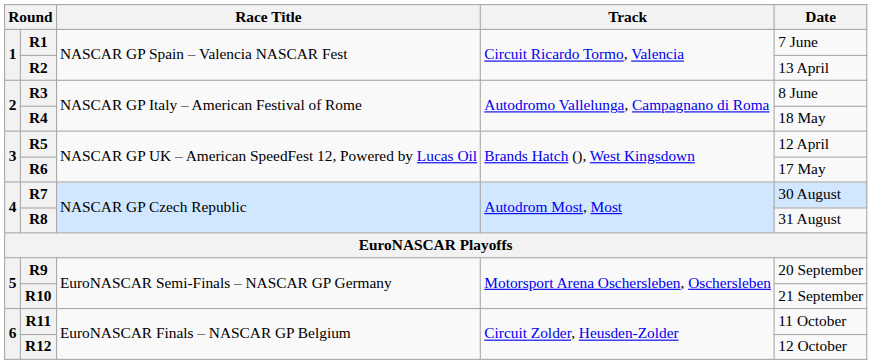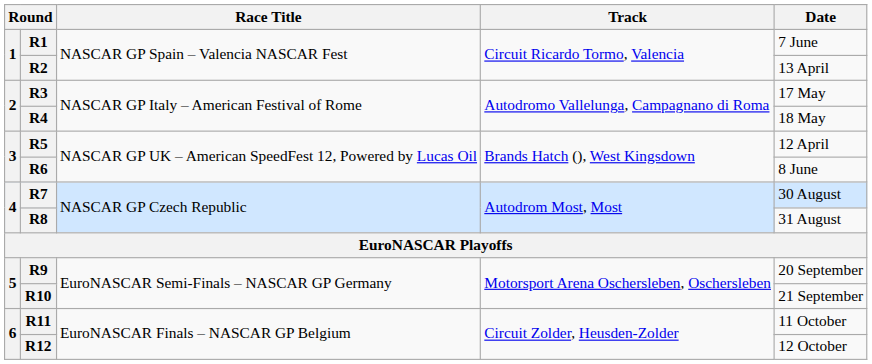(798, 92) 8 June -> (802, 92) 17 May
(802, 168) 17 May -> (798, 168) 8 June
